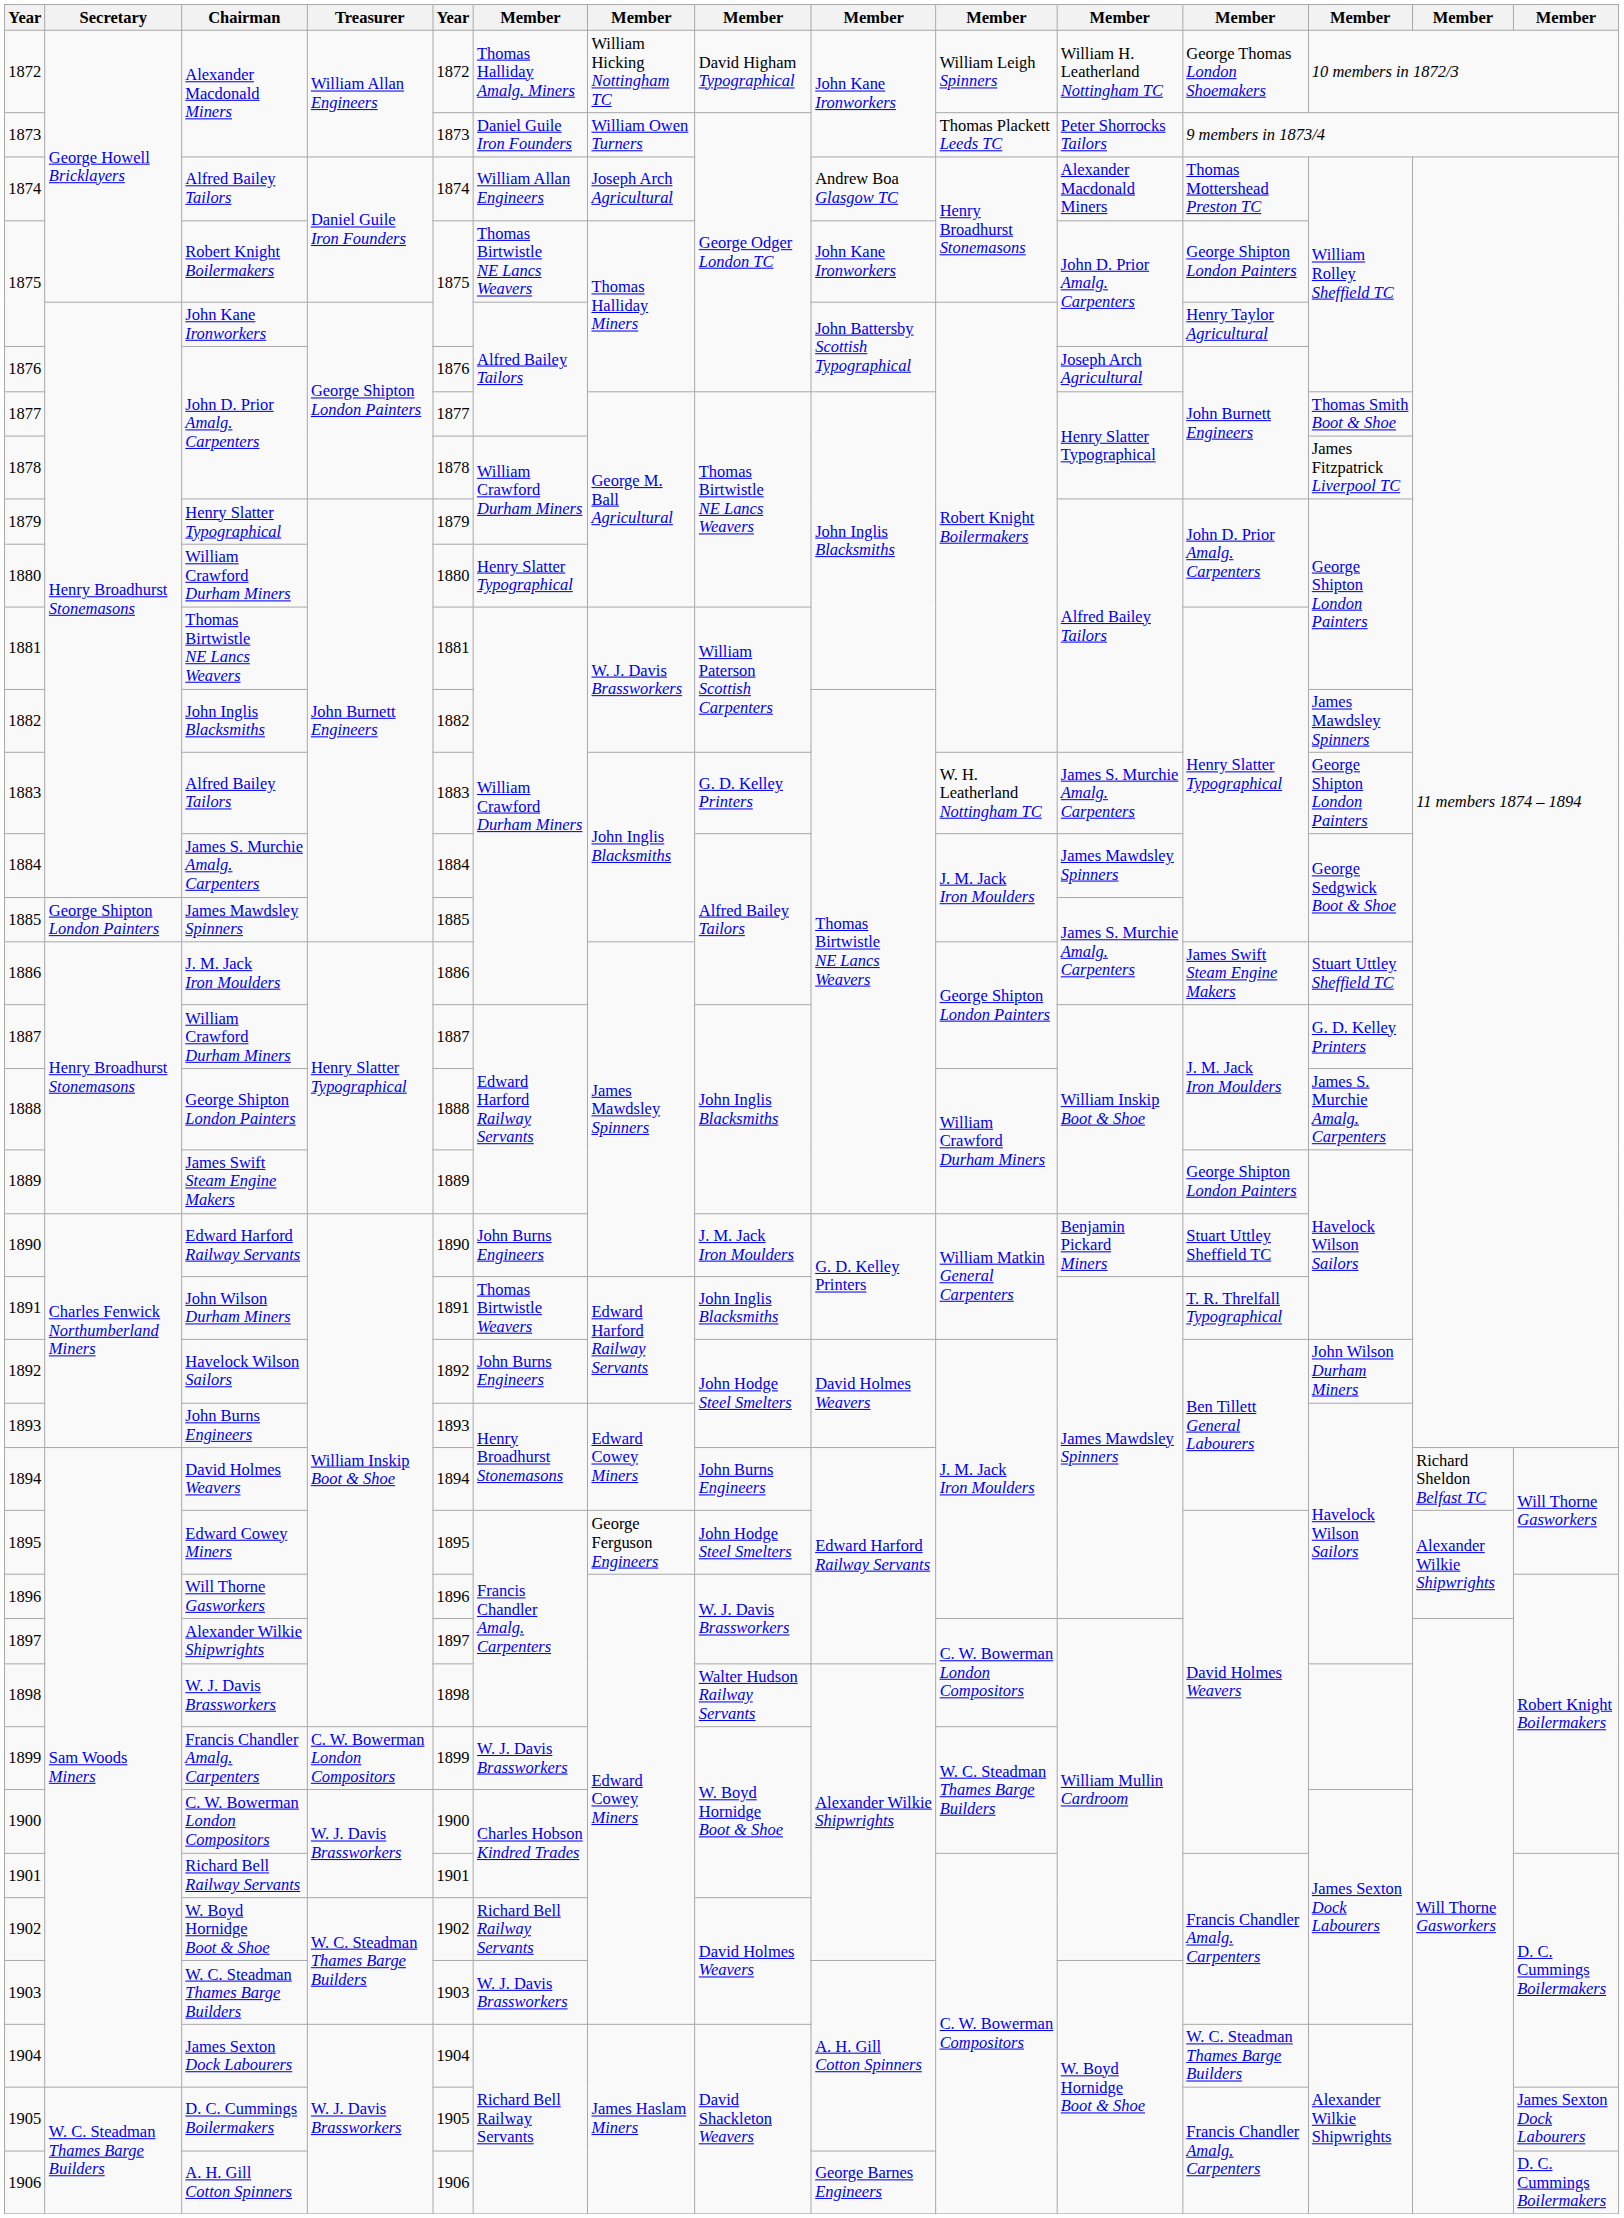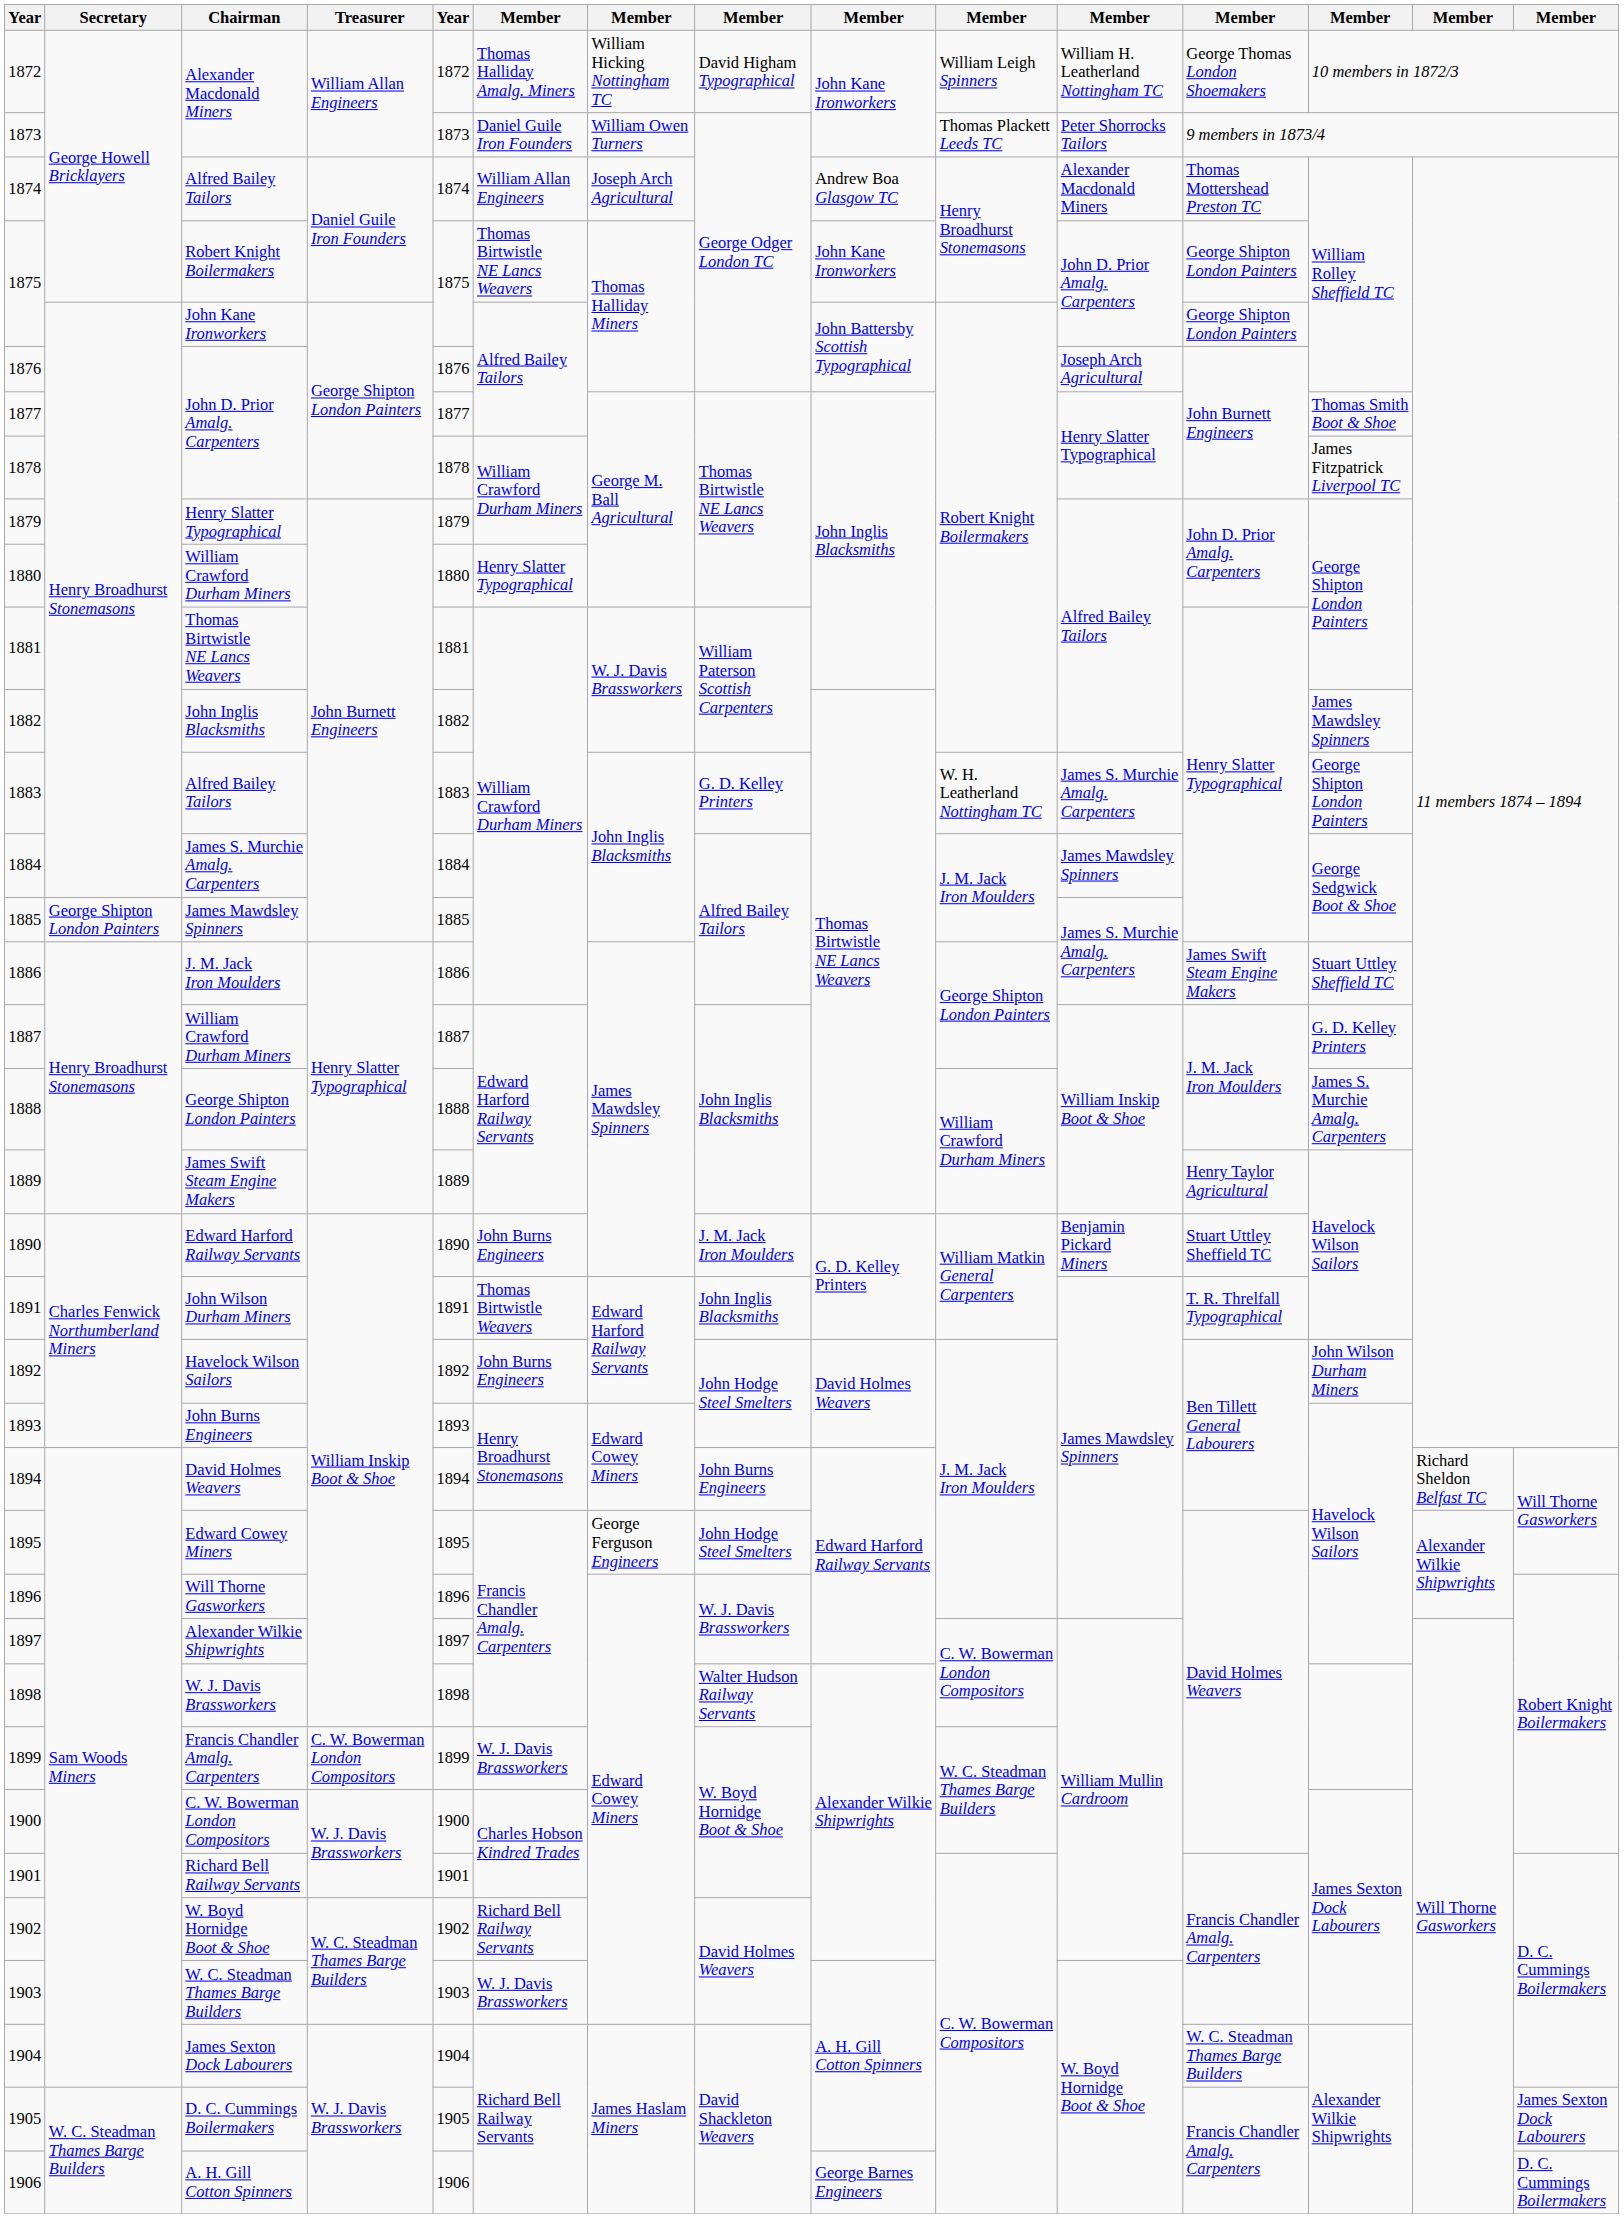(1230, 324) Henry Taylor Agricultural -> (1241, 324) George Shipton London Painters
(1241, 1181) George Shipton London Painters -> (1230, 1181) Henry Taylor Agricultural
